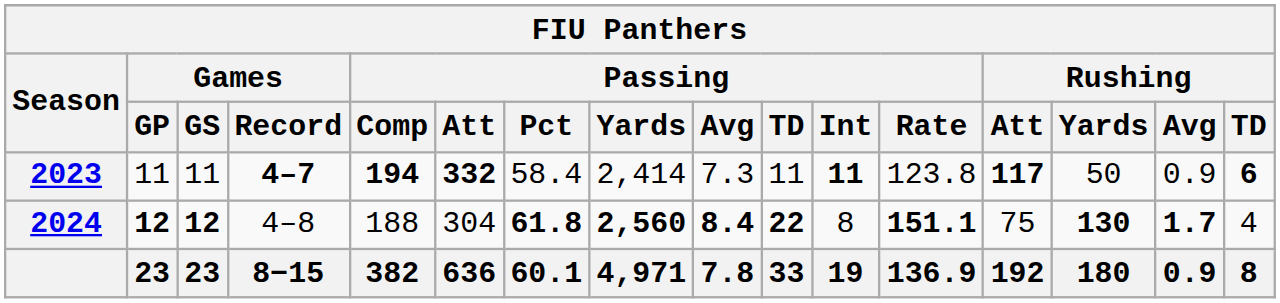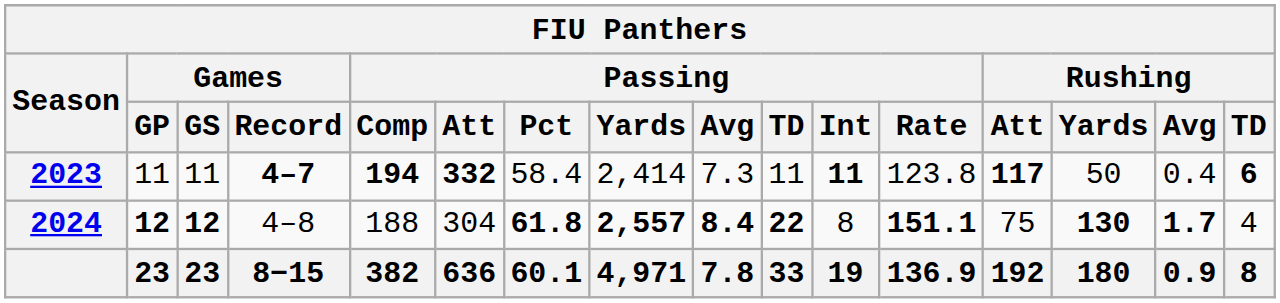(1190, 176) 0.9 -> (1190, 176) 0.4
(641, 224) 2,560 -> (641, 224) 2,557
